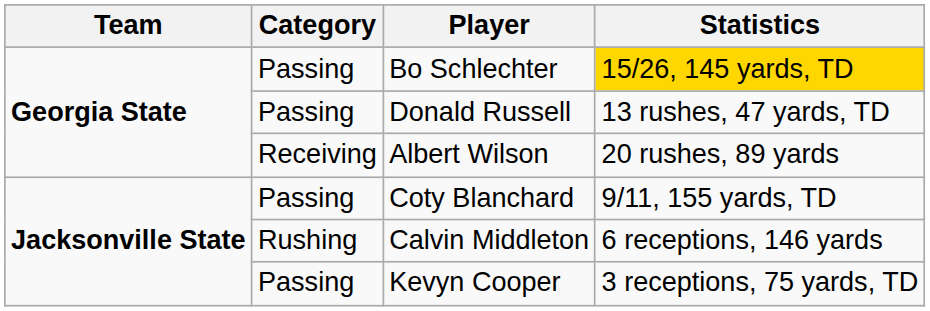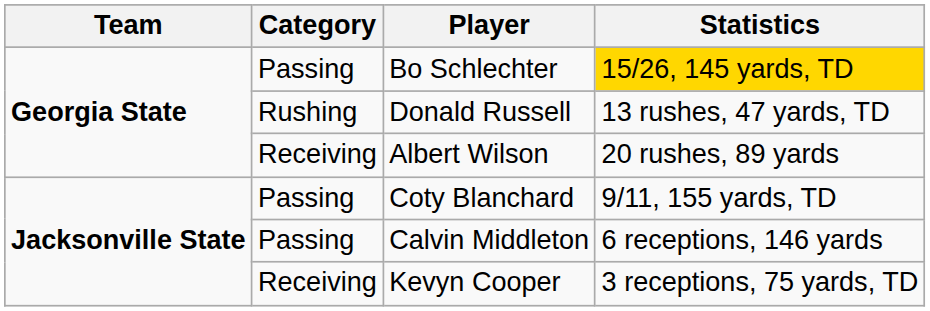(306, 111) Passing -> (308, 111) Rushing
(308, 240) Rushing -> (306, 240) Passing
(306, 283) Passing -> (317, 283) Receiving
